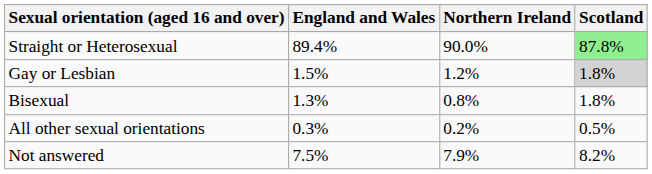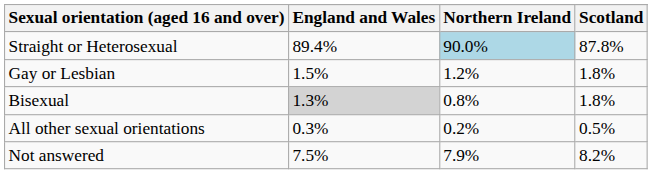(466, 45) no background -> (466, 45) lightblue background
(601, 45) lightgreen background -> (601, 45) no background
(597, 73) lightgrey background -> (597, 73) no background
(310, 100) no background -> (310, 100) lightgrey background
